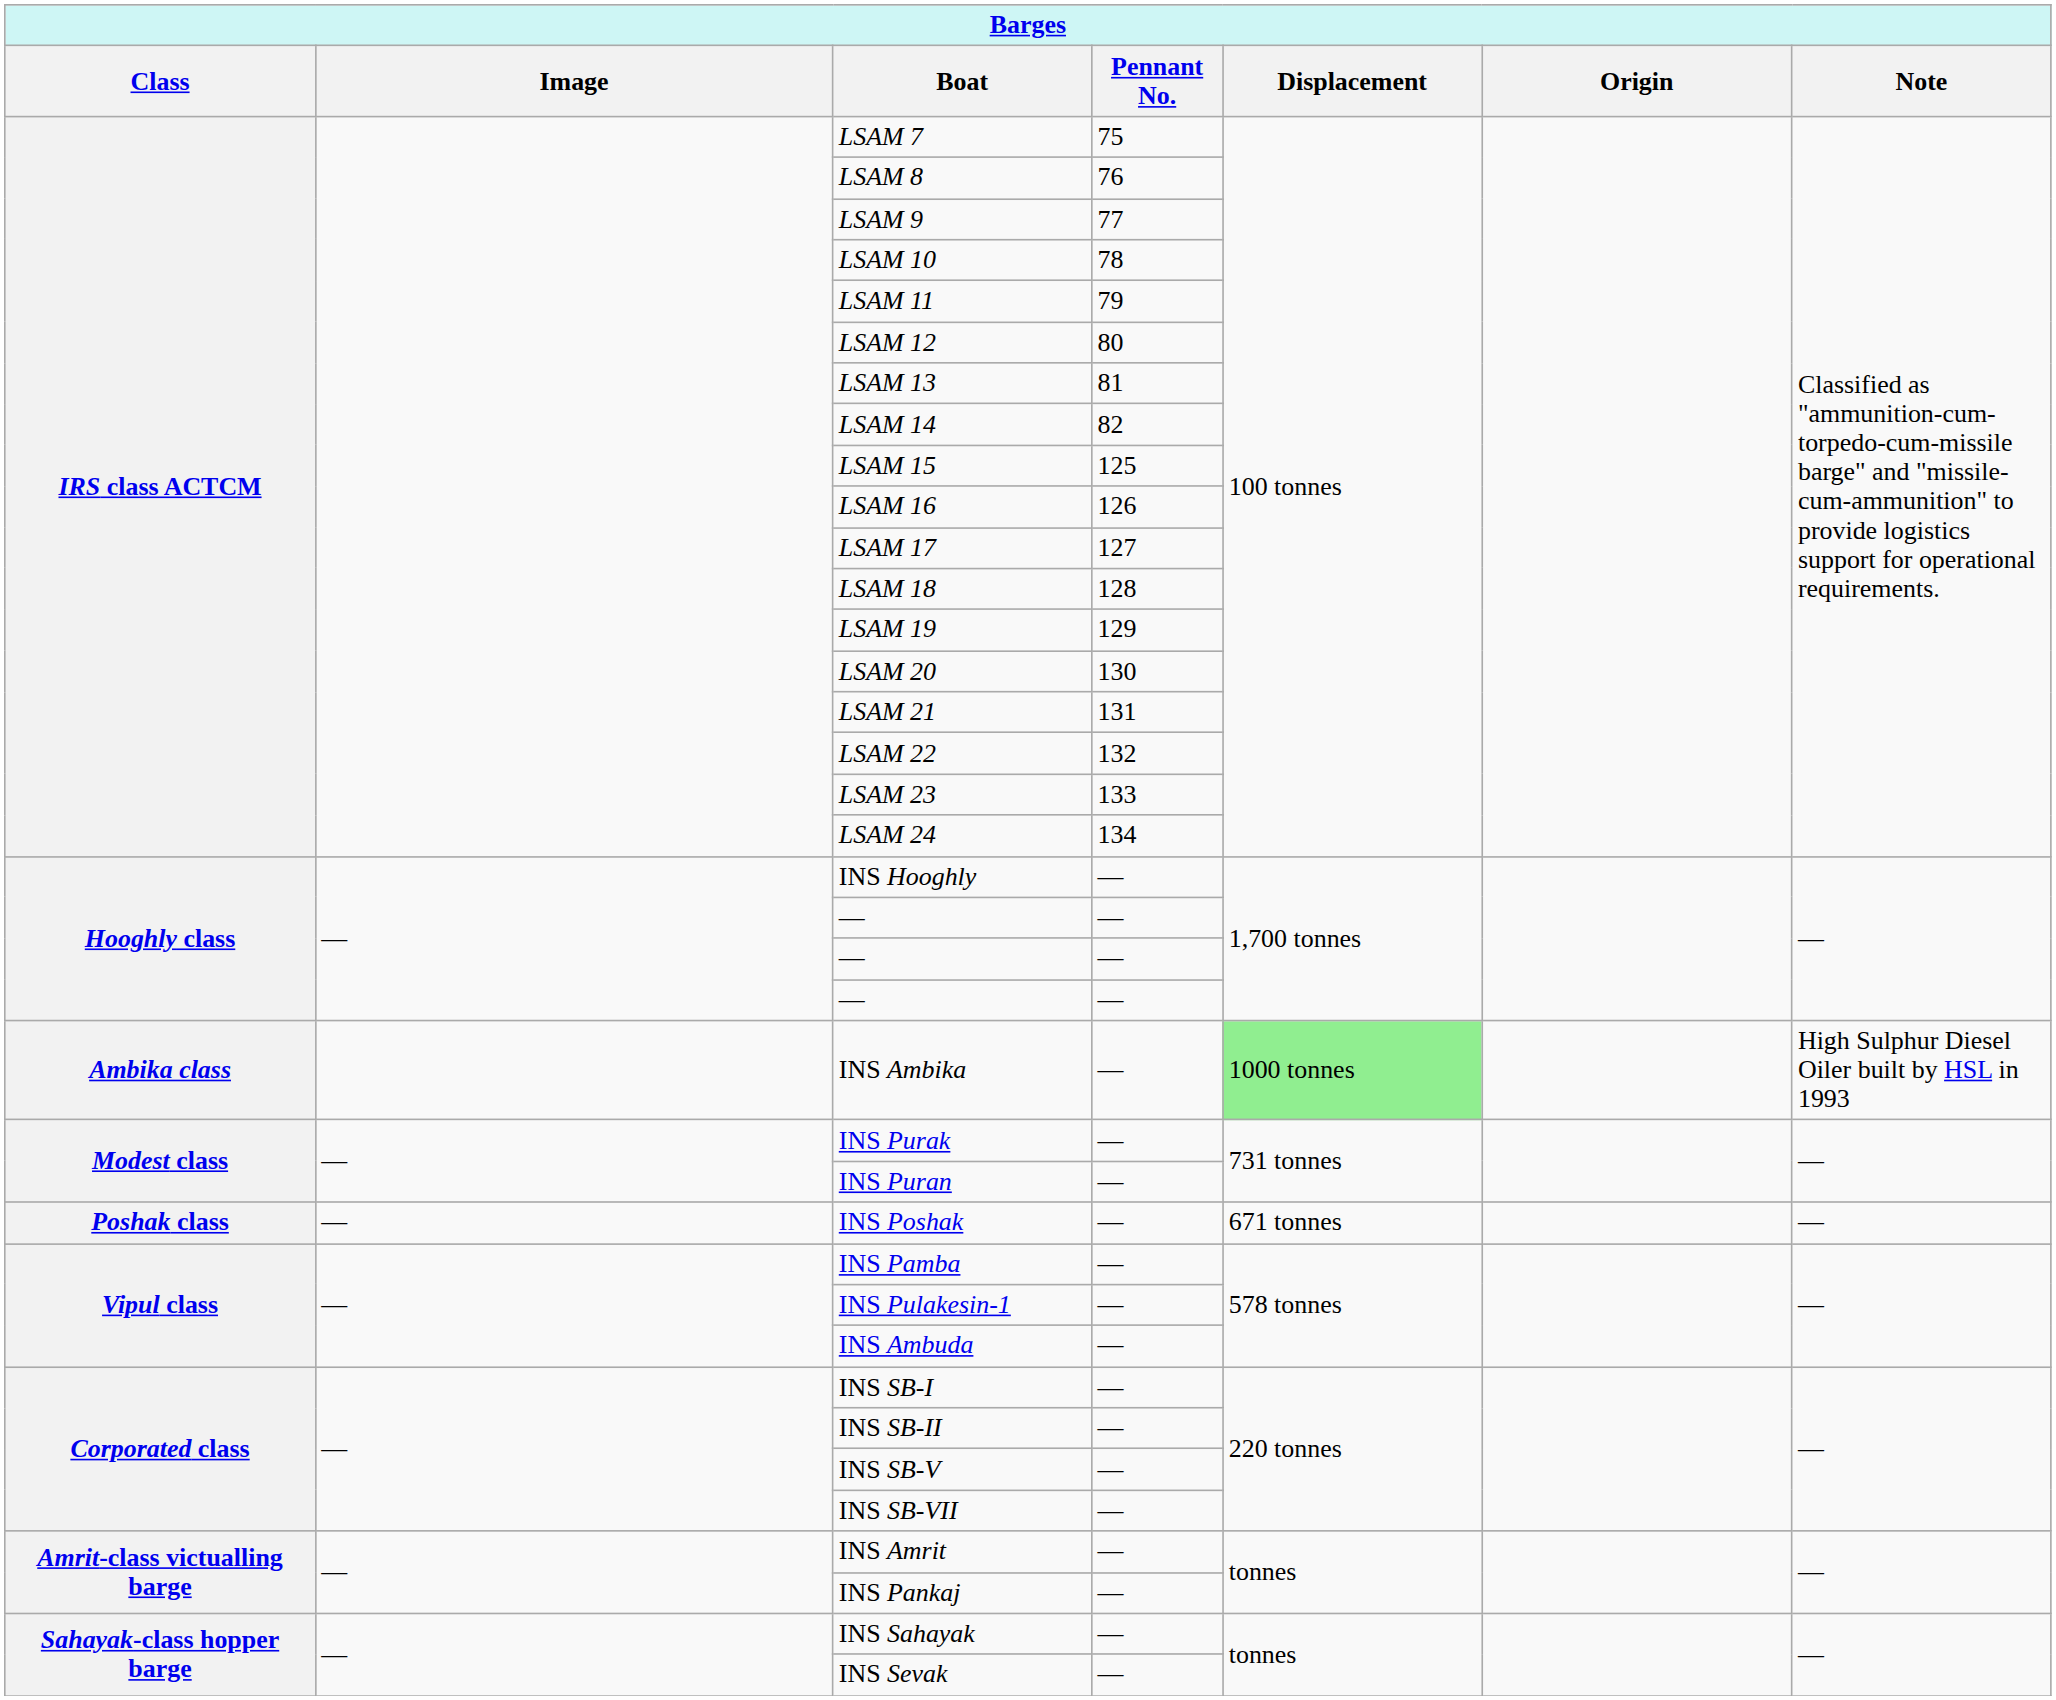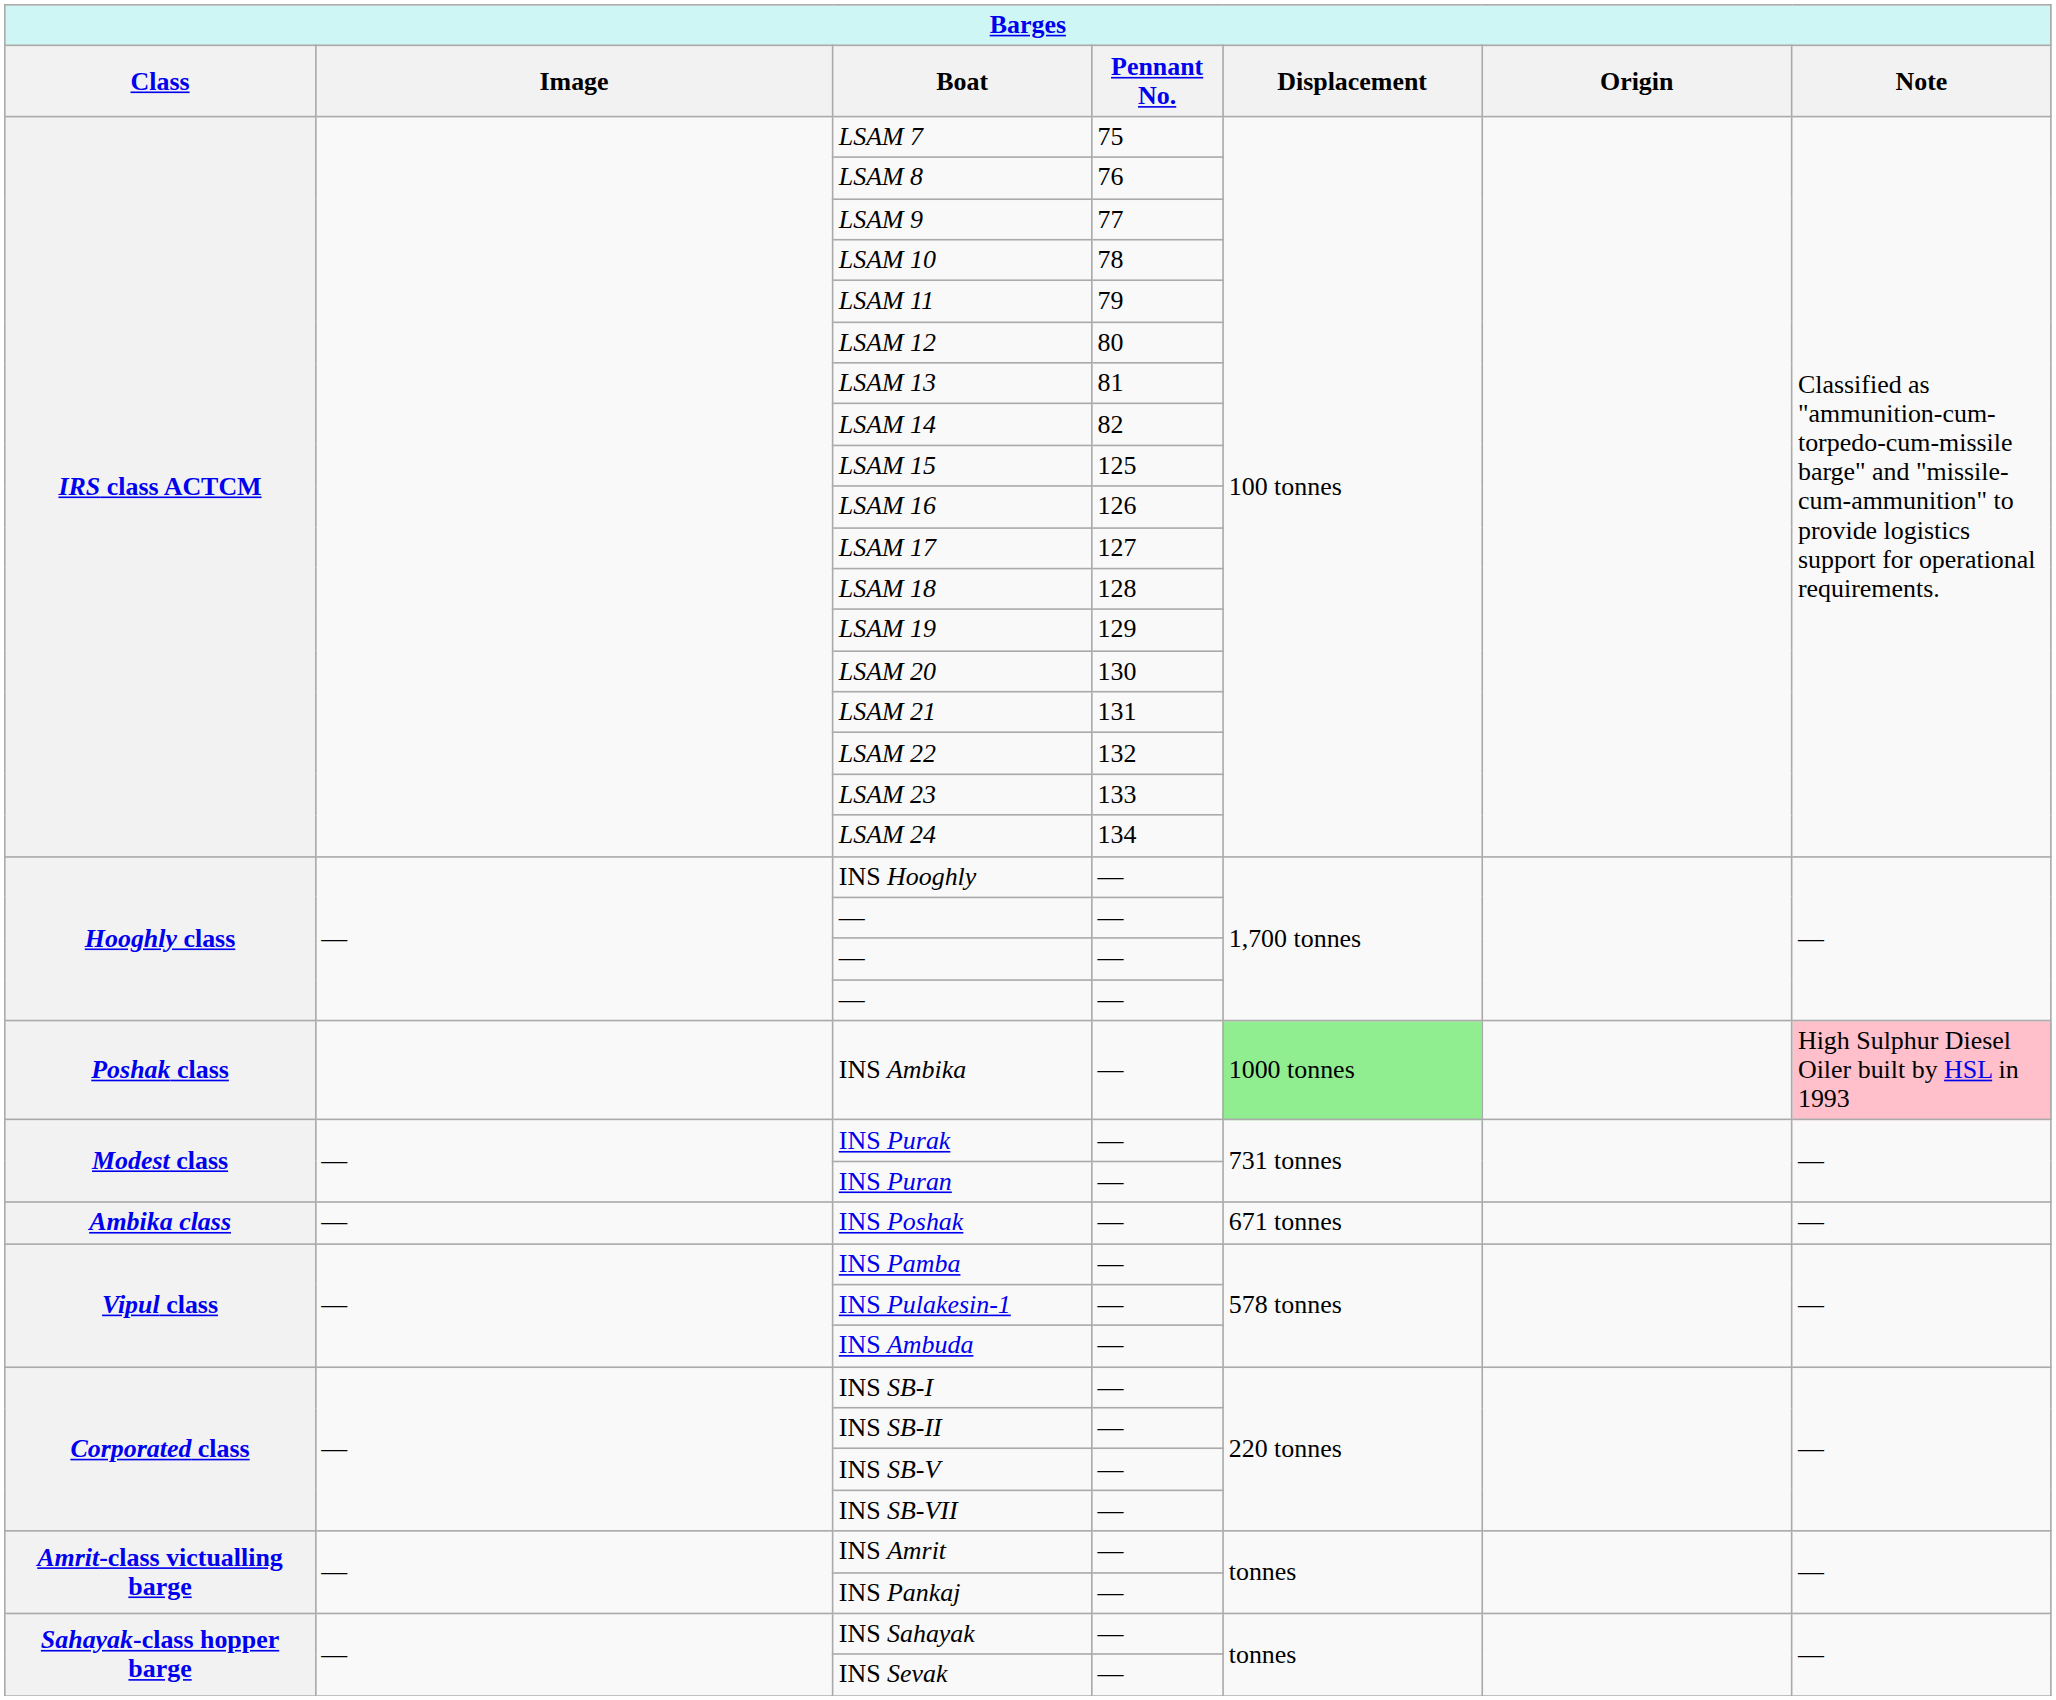(160, 1069) Ambika class -> (160, 1069) Poshak class
(1908, 1069) no background -> (1908, 1069) pink background
(160, 1222) Poshak class -> (160, 1222) Ambika class
